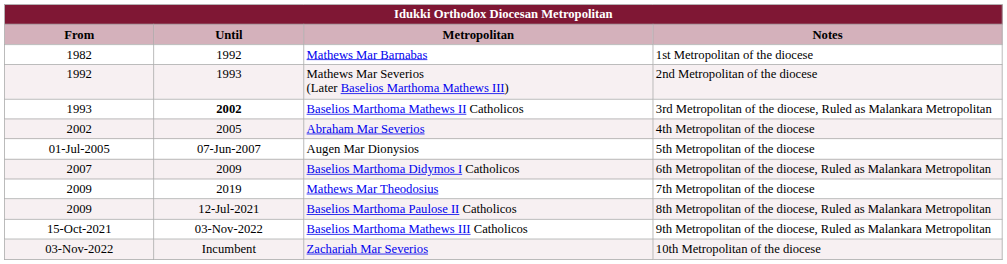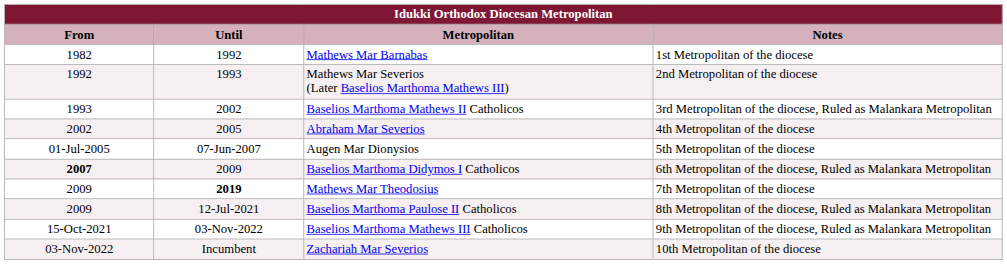(229, 108) bold -> (229, 108) normal
(79, 169) normal -> (79, 169) bold
(229, 189) normal -> (229, 189) bold
